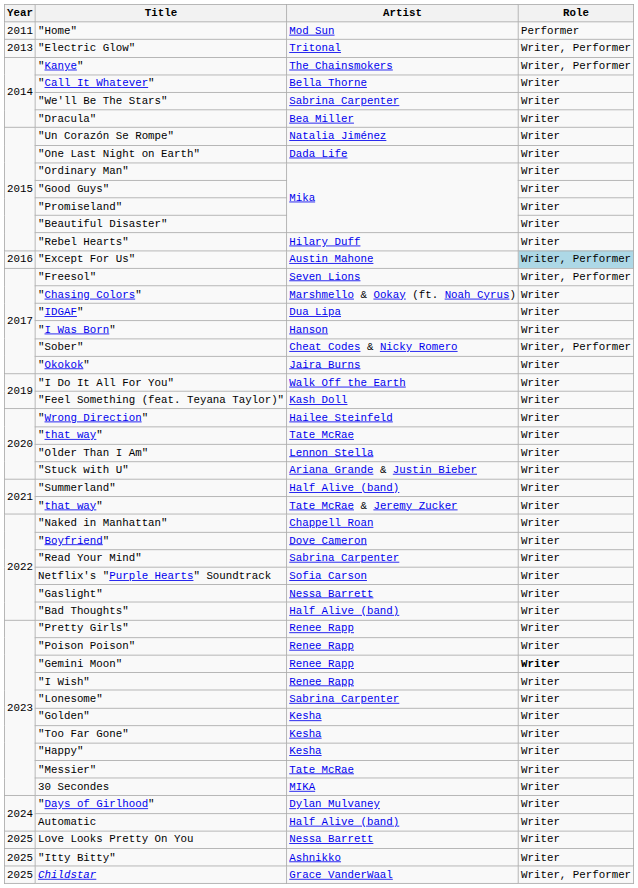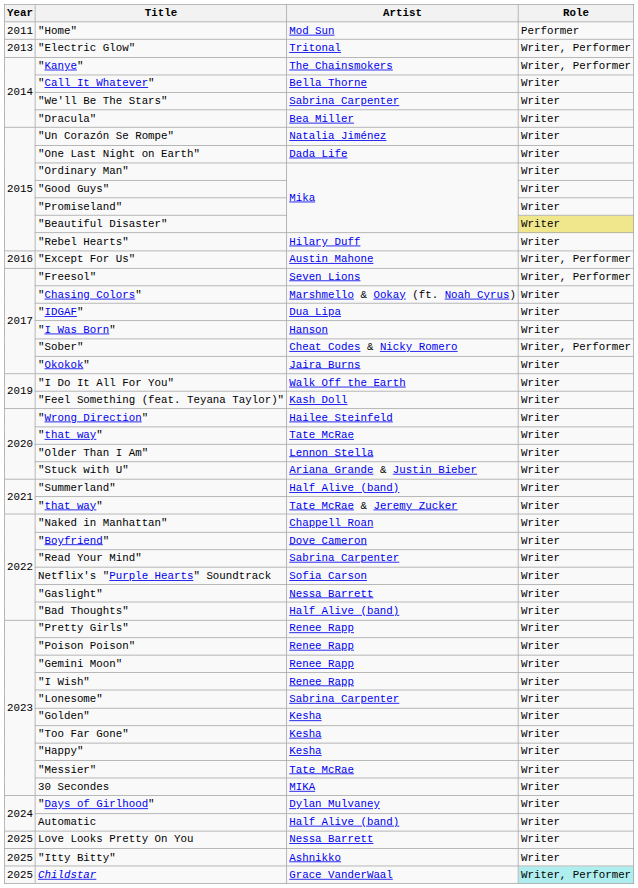(540, 224) no background -> (540, 224) khaki background
(576, 259) lightblue background -> (576, 259) no background
(540, 664) bold -> (540, 664) normal
(576, 875) no background -> (576, 875) paleturquoise background
